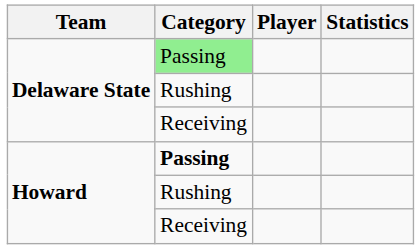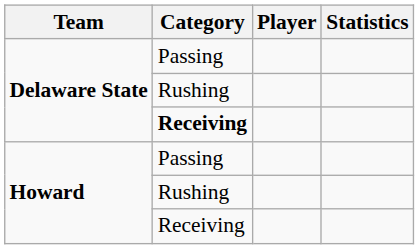(193, 55) lightgreen background -> (190, 55) no background
(204, 123) normal -> (202, 123) bold
(195, 157) bold -> (190, 157) normal
